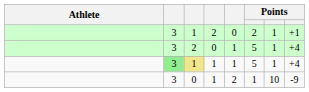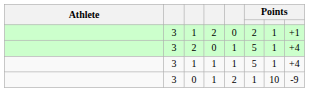(174, 64) lightgreen background -> (174, 64) no background
(194, 64) khaki background -> (194, 64) no background
